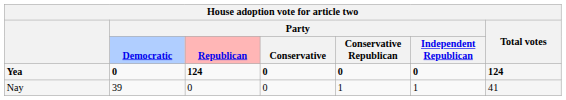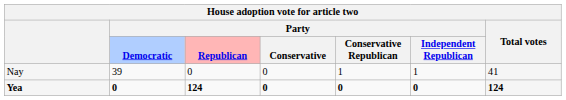rows swapped: (14, 71) <-> (15, 87)
